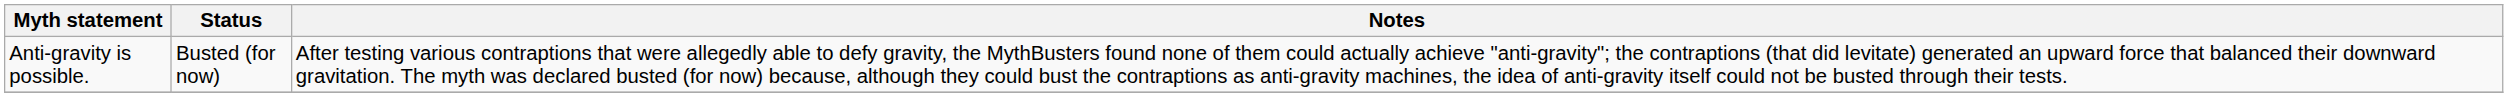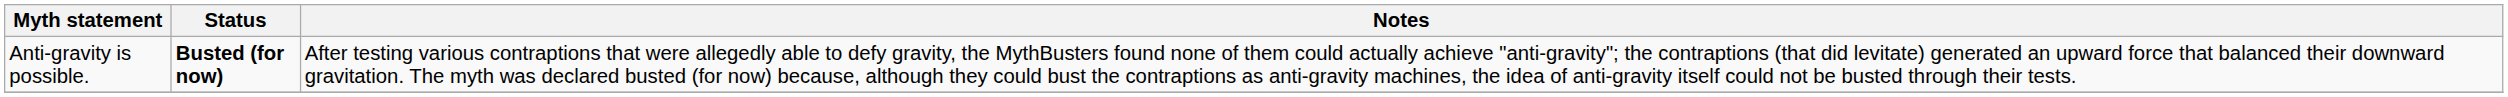(226, 64) normal -> (230, 64) bold
